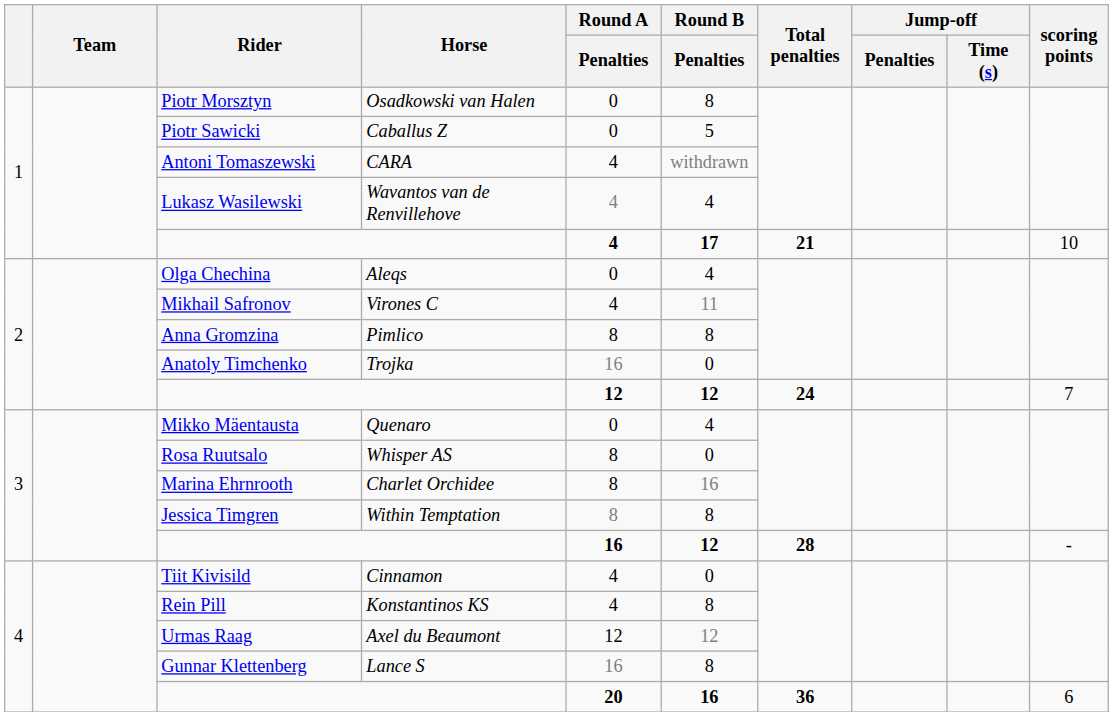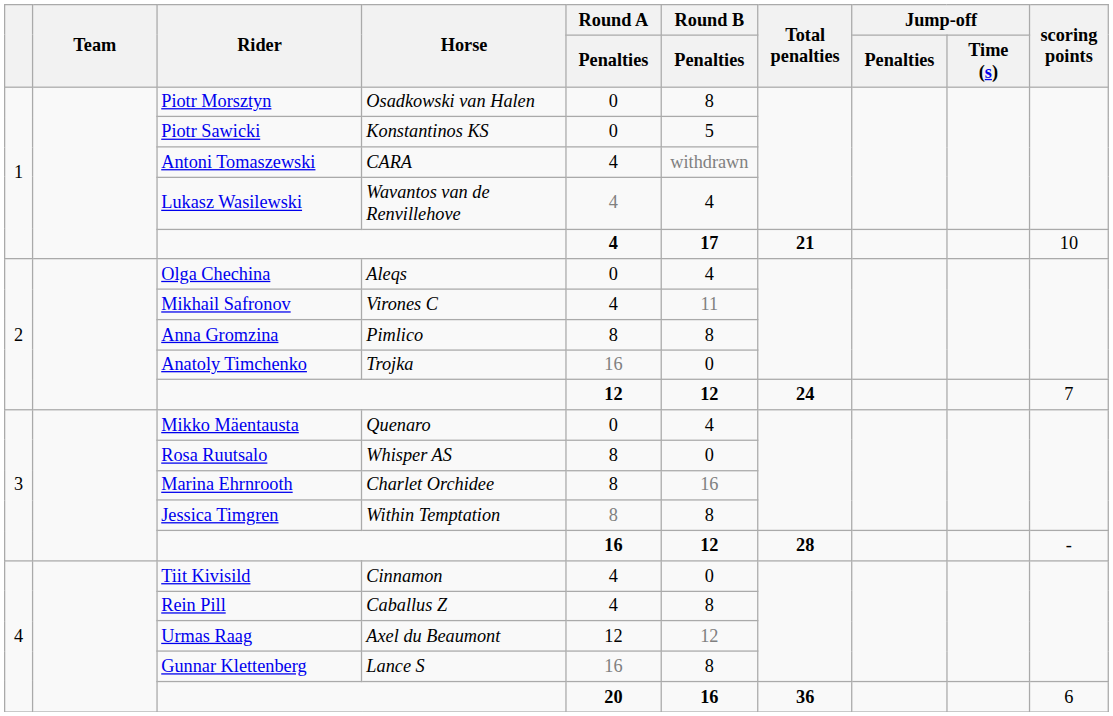(407, 132) Caballus Z -> (428, 132) Konstantinos KS
(428, 606) Konstantinos KS -> (407, 606) Caballus Z
